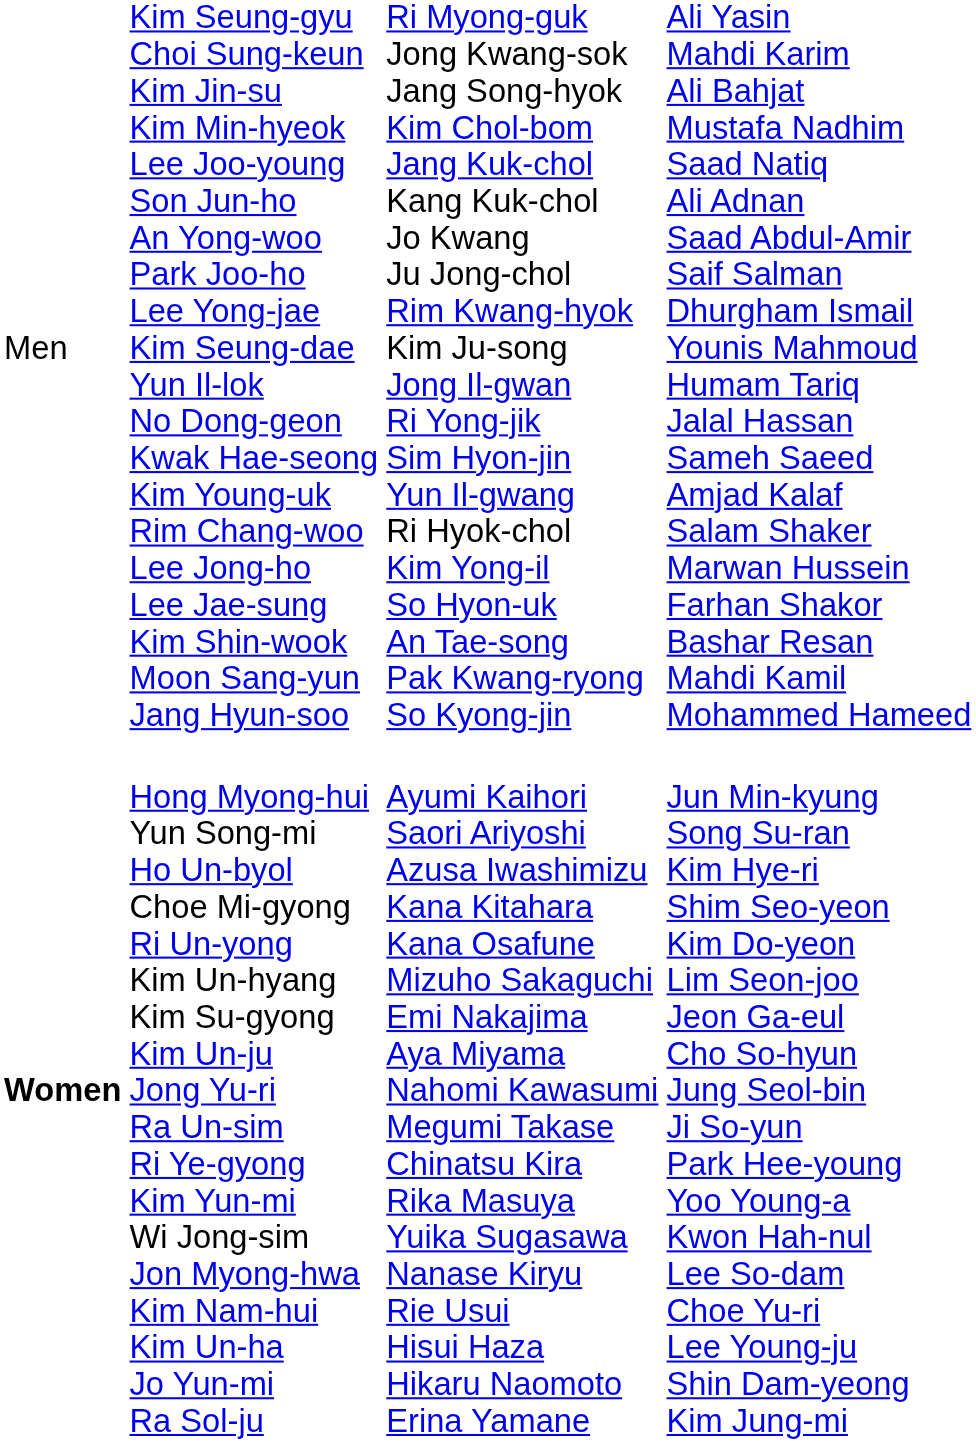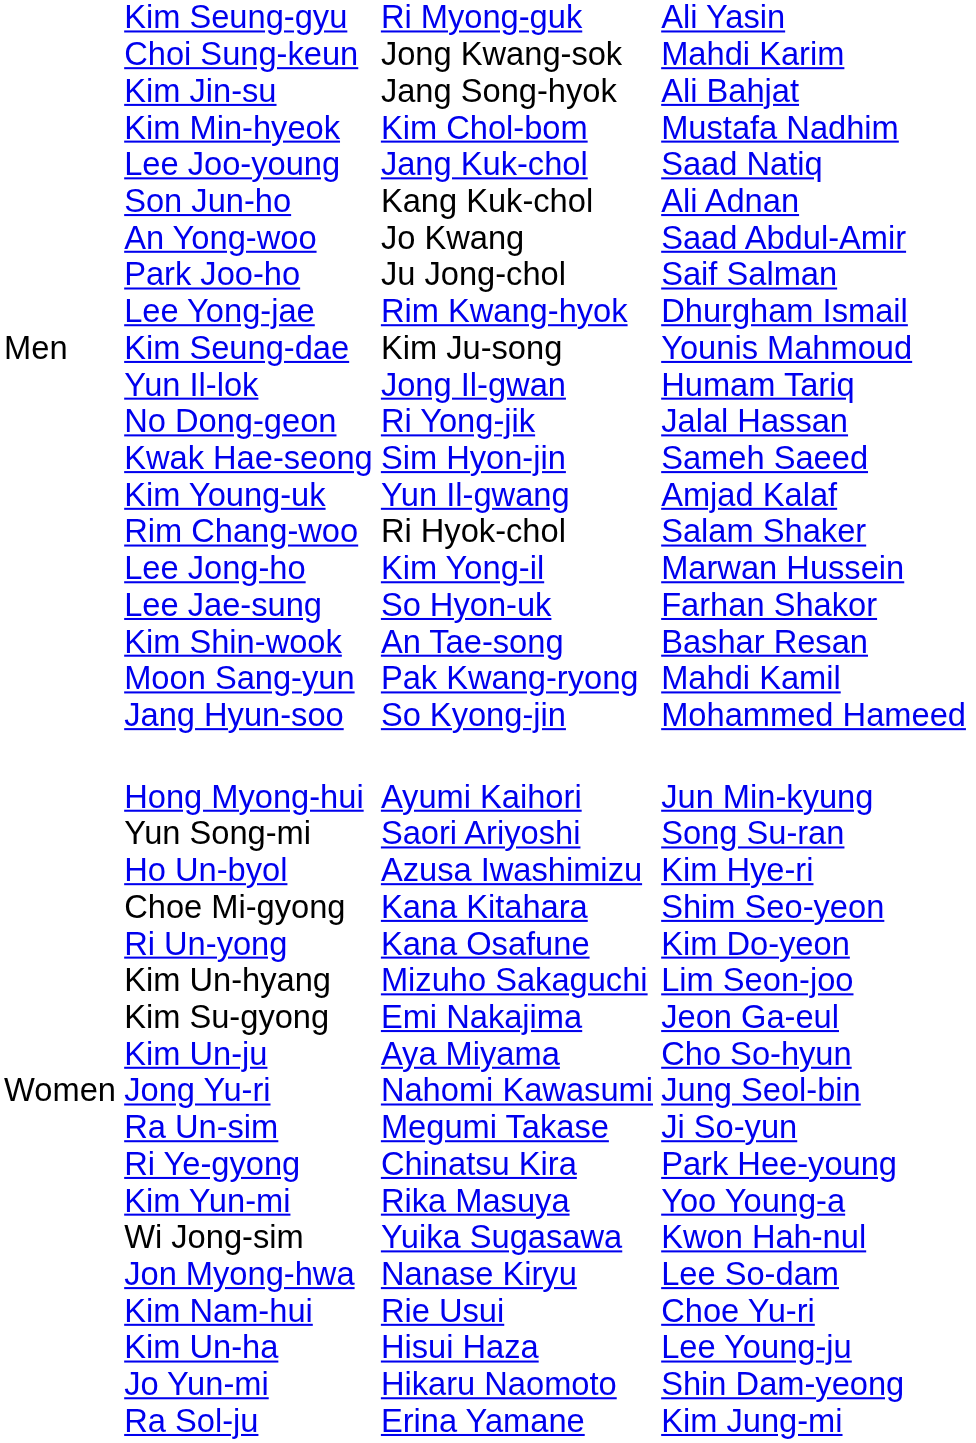(63, 1090) bold -> (60, 1090) normal
